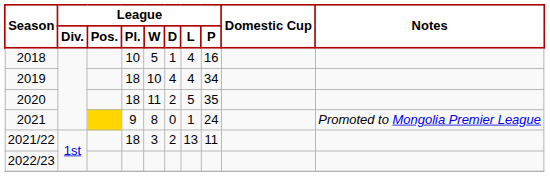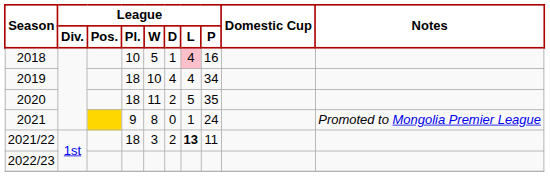(191, 58) no background -> (191, 58) pink background
(191, 140) normal -> (191, 140) bold
